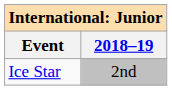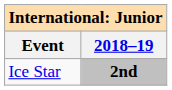(124, 71) normal -> (124, 71) bold
